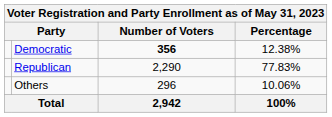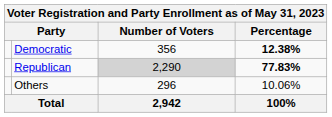(167, 49) bold -> (167, 49) normal
(281, 49) normal -> (281, 49) bold
(167, 67) no background -> (167, 67) lightgrey background
(281, 67) normal -> (281, 67) bold
